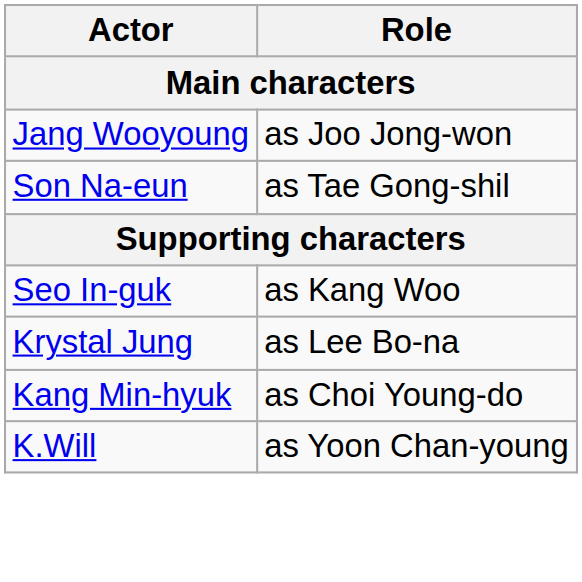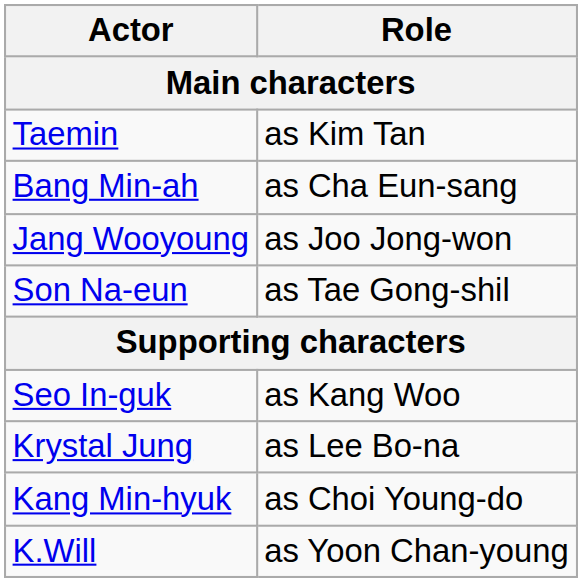+ row: (65, 134)
+ row: (106, 186)
